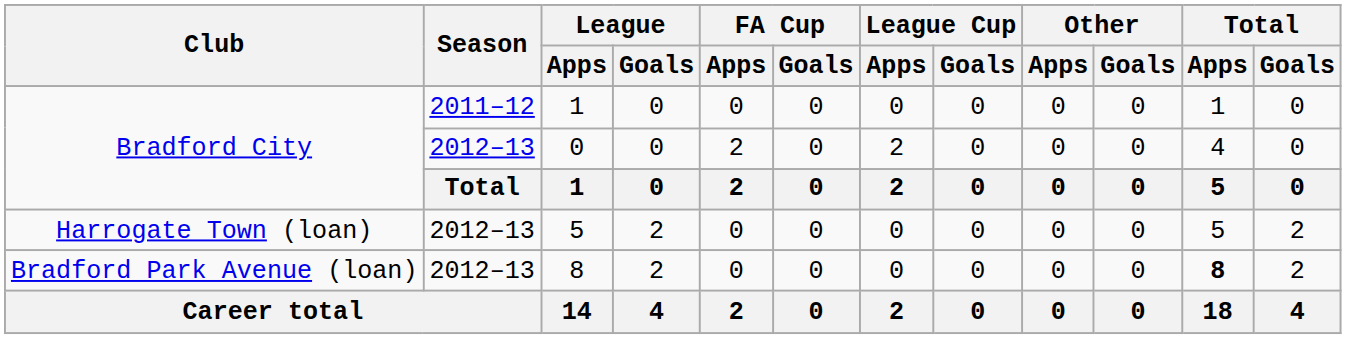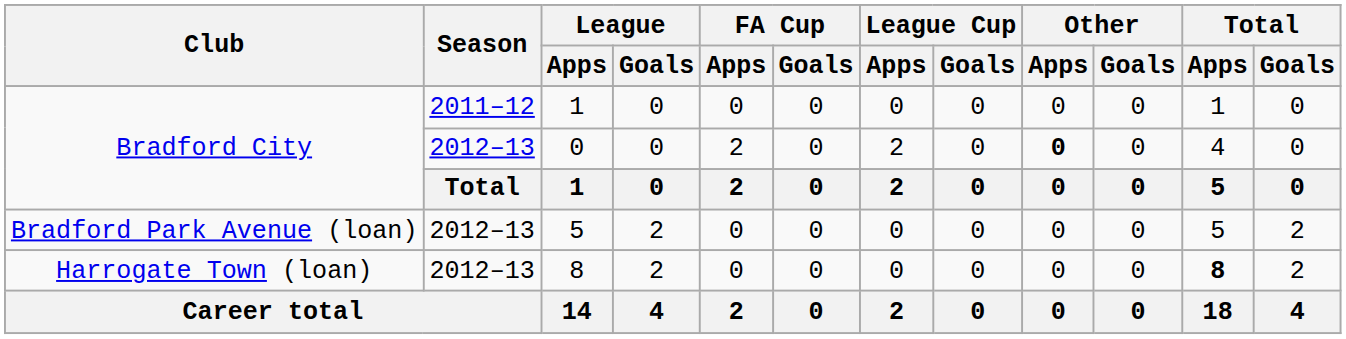(1058, 148) normal -> (1058, 148) bold
(214, 230) Harrogate Town (loan) -> (214, 230) Bradford Park Avenue (loan)
(214, 271) Bradford Park Avenue (loan) -> (214, 271) Harrogate Town (loan)
